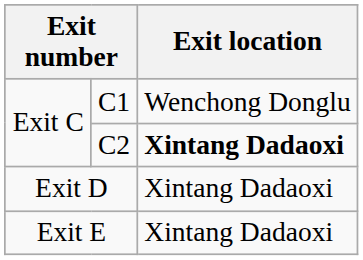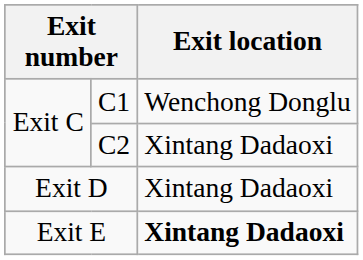(244, 144) bold -> (239, 144) normal
(239, 231) normal -> (244, 231) bold
